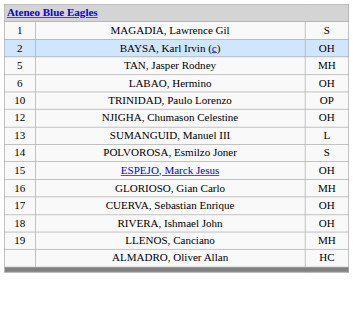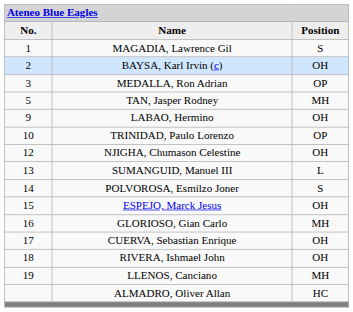+ row: (172, 30)
+ row: (172, 83)
(20, 83) 6 -> (28, 118) 9
